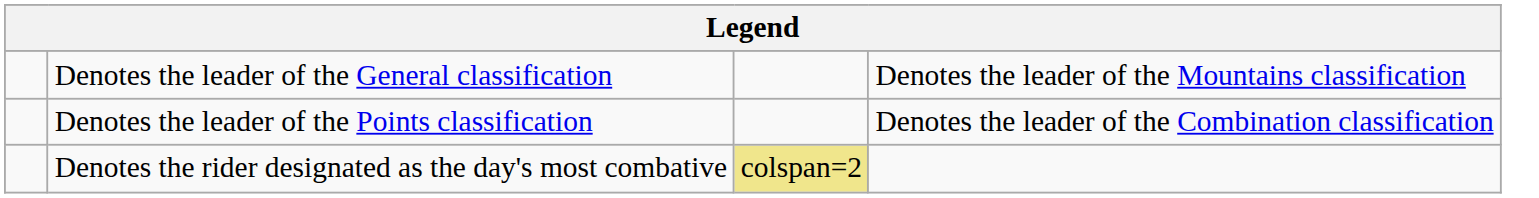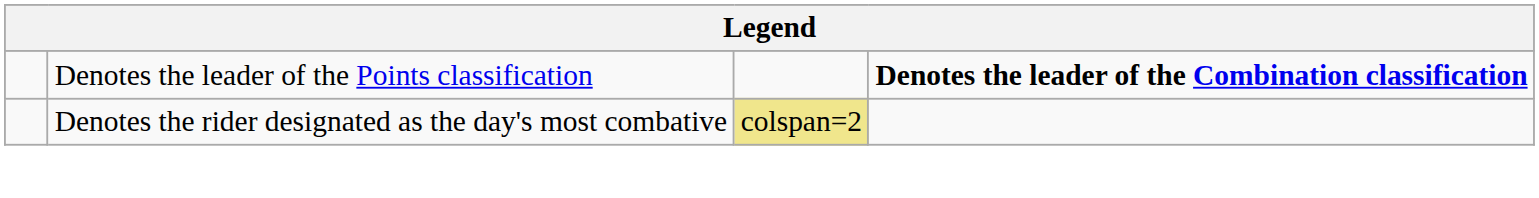- row: (333, 74)
(1185, 121) normal -> (1202, 74) bold
